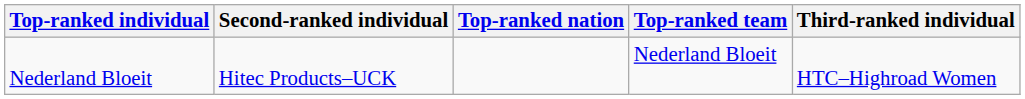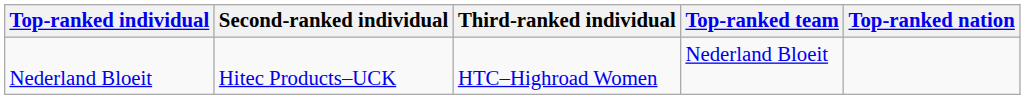columns swapped: (906, 20) <-> (541, 20)
